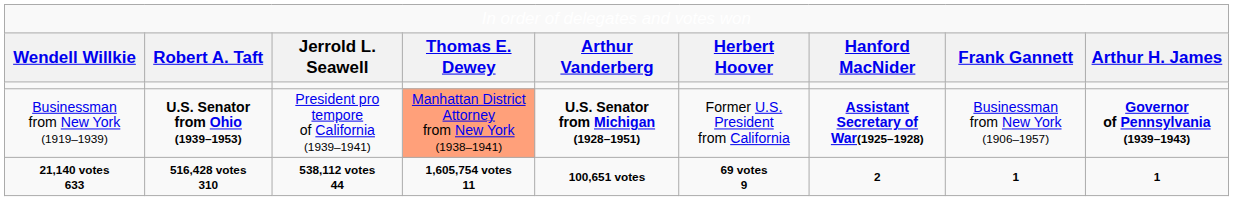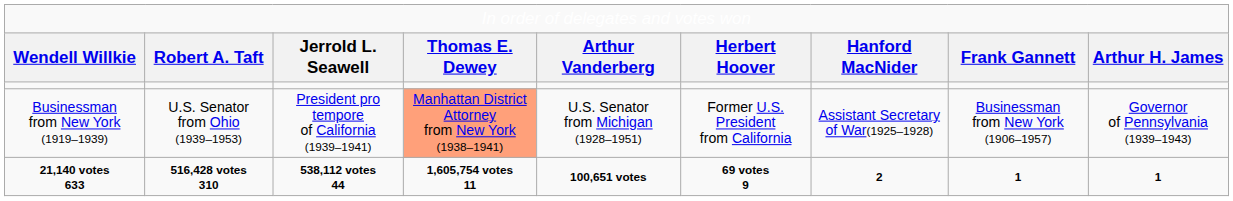(208, 123) bold -> (209, 123) normal
(607, 123) bold -> (608, 123) normal
(877, 123) bold -> (879, 123) normal
(1157, 123) bold -> (1158, 123) normal
